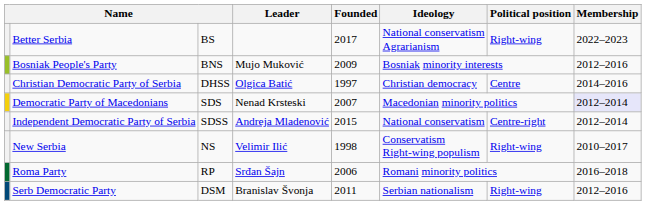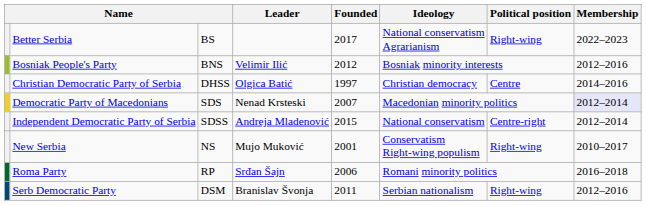(269, 65) Mujo Muković -> (261, 65) Velimir Ilić
(346, 65) 2009 -> (346, 65) 2012
(261, 146) Velimir Ilić -> (269, 146) Mujo Muković
(346, 146) 1998 -> (346, 146) 2001
